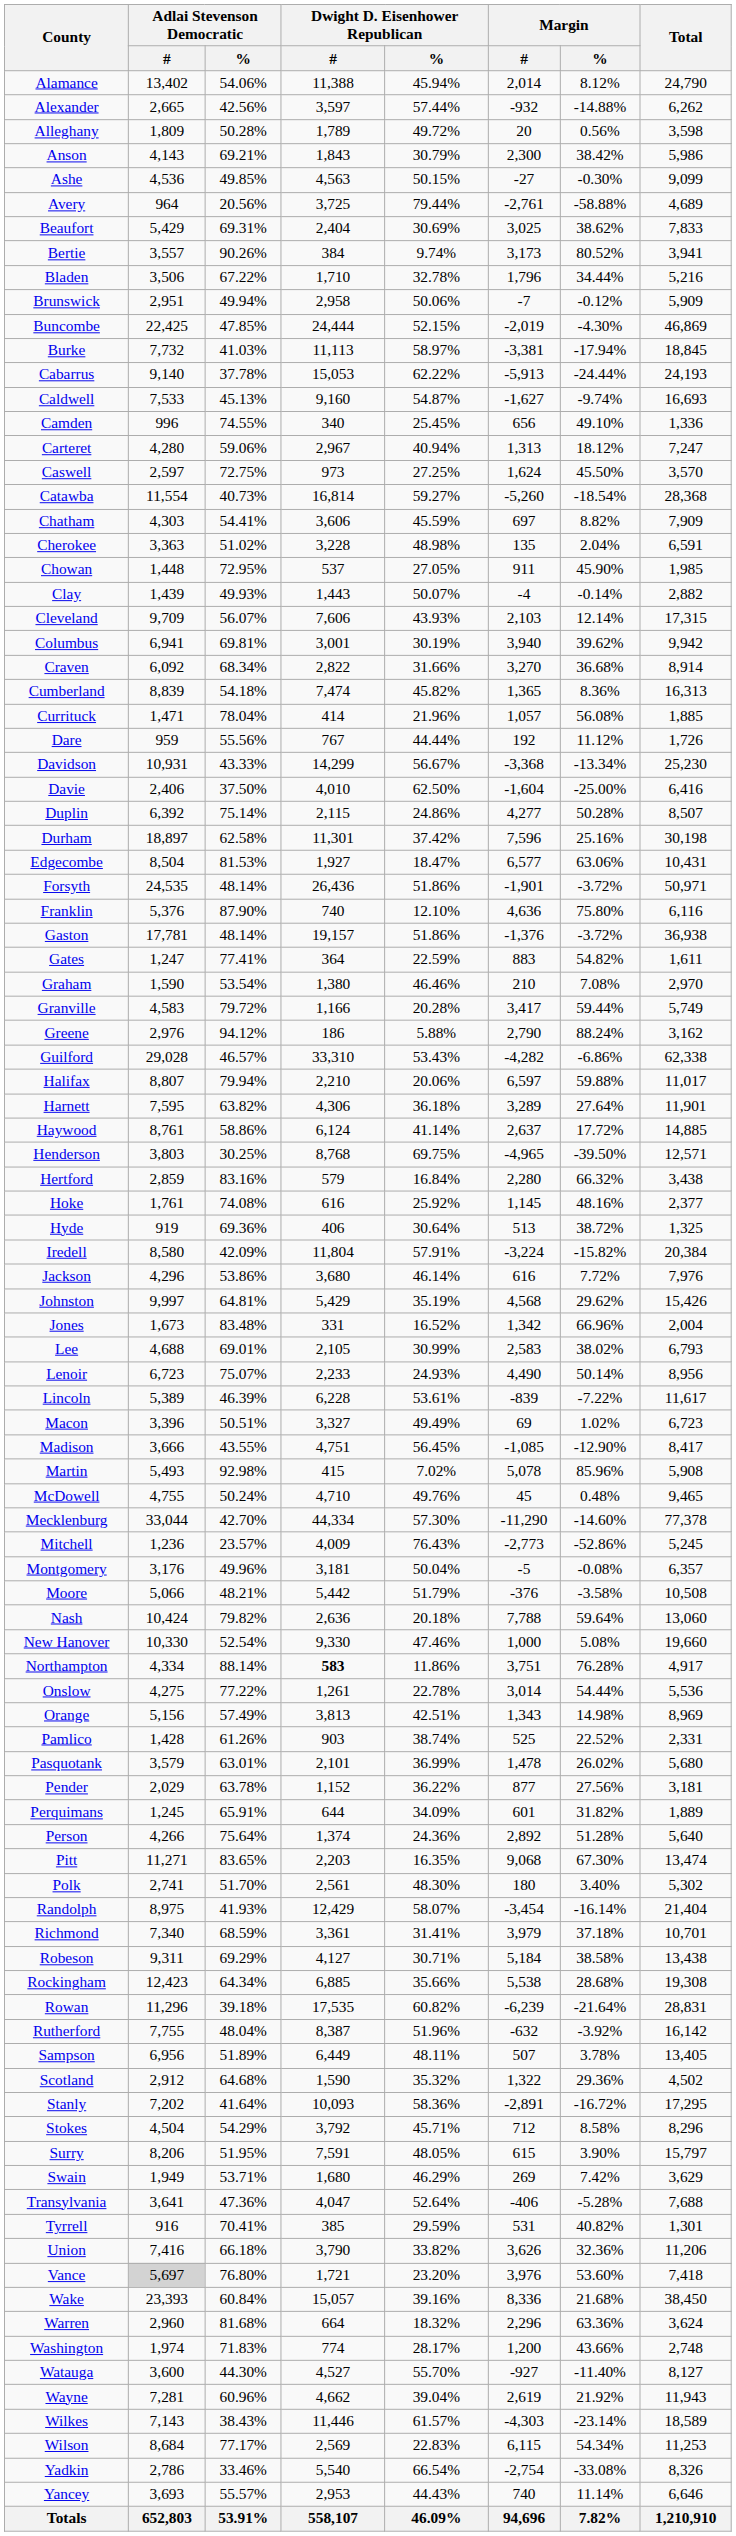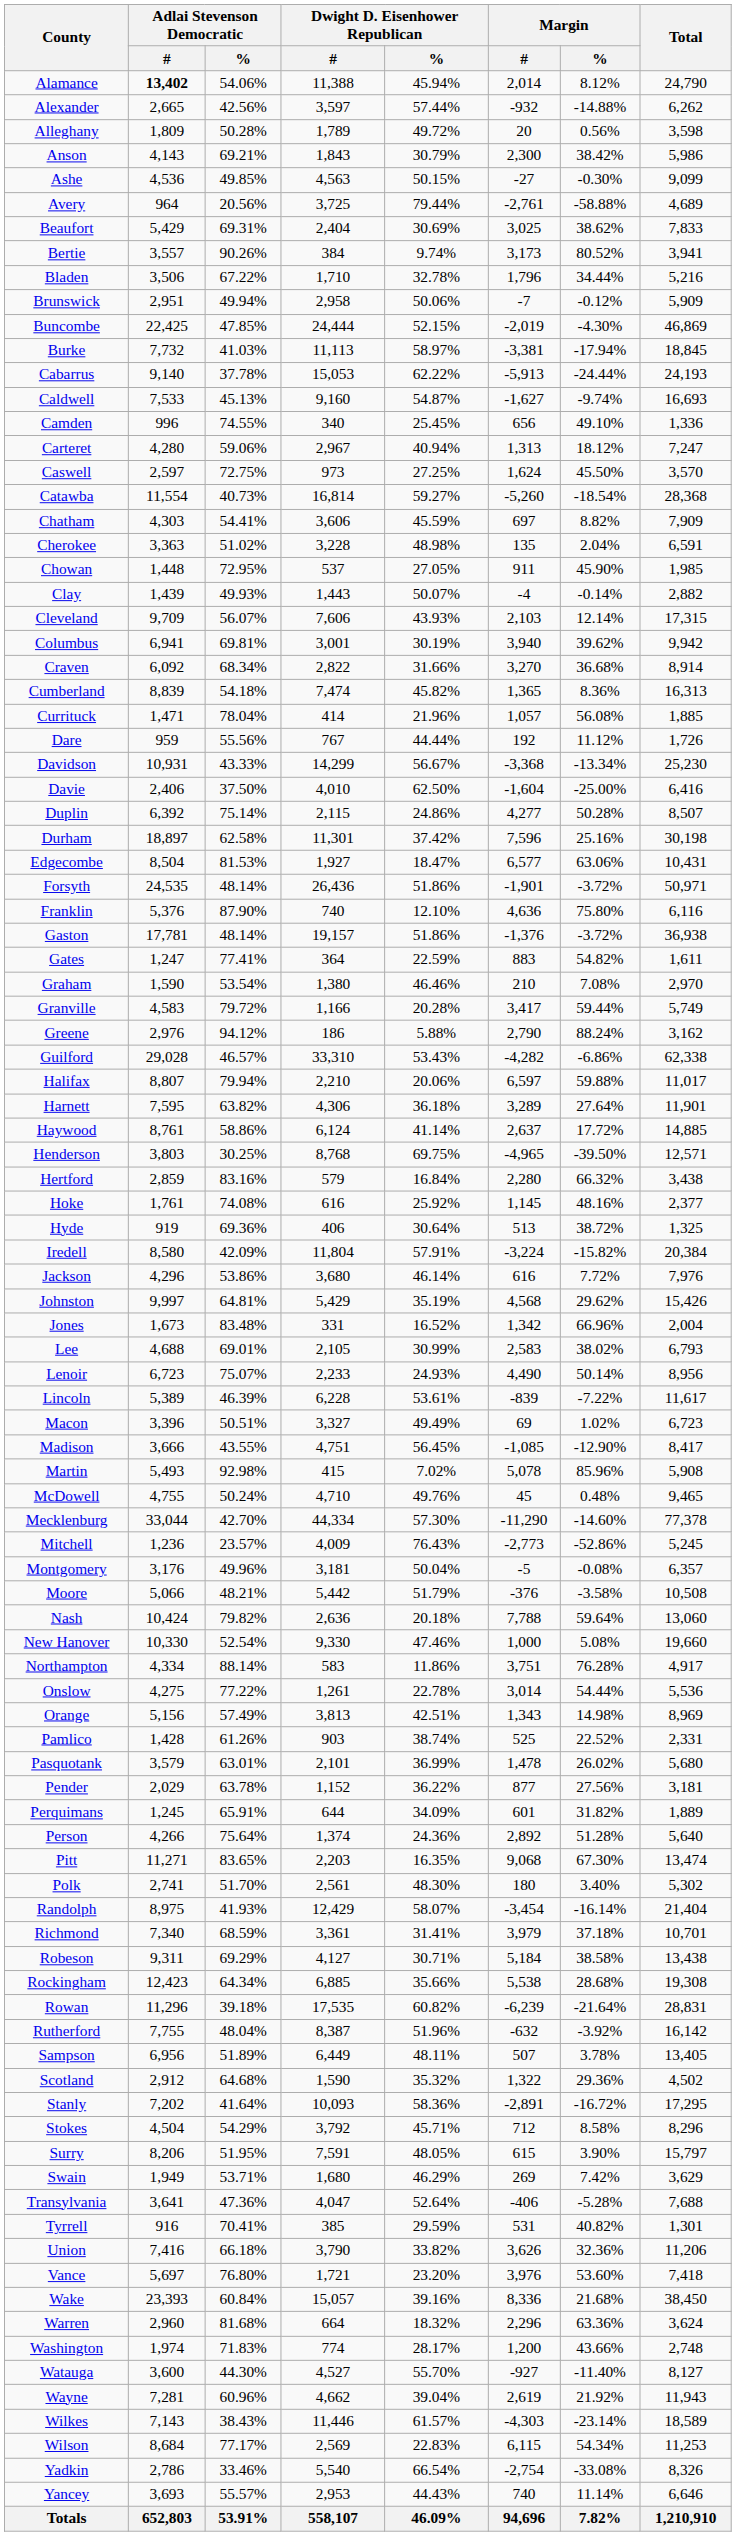(167, 82) normal -> (167, 82) bold
(333, 1666) bold -> (333, 1666) normal
(167, 2275) lightgrey background -> (167, 2275) no background
